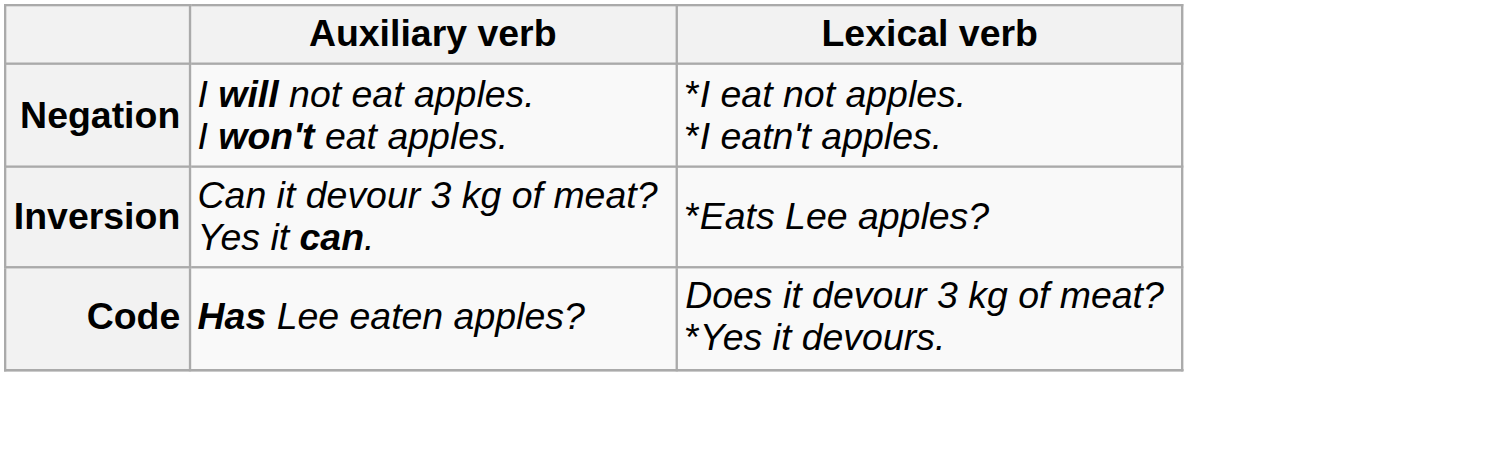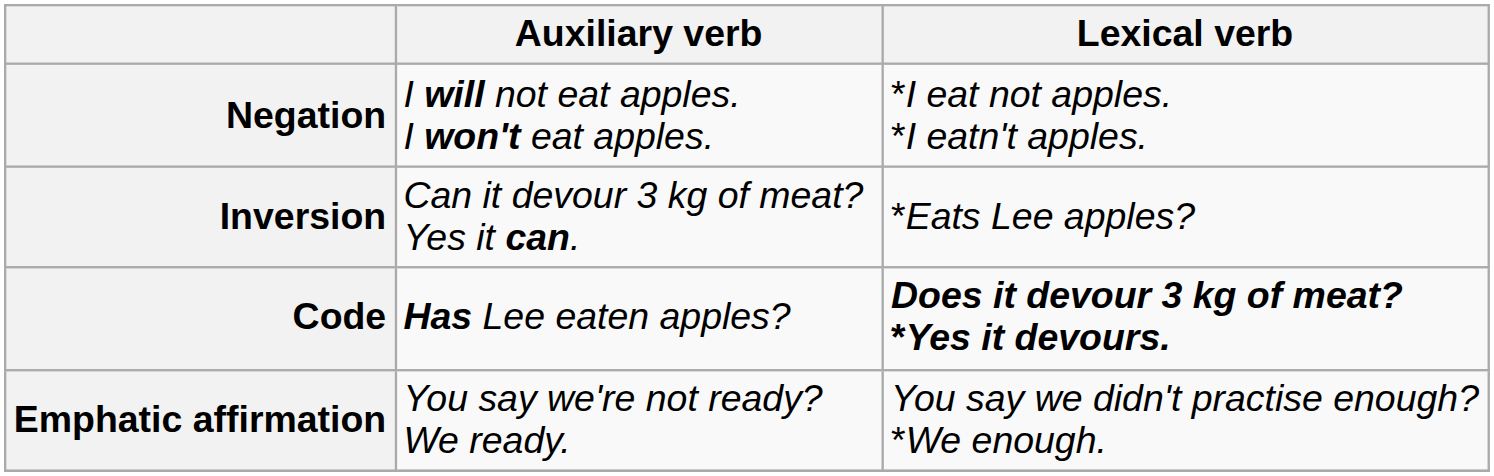(930, 317) normal -> (1152, 317) bold
+ row: (200, 419)
